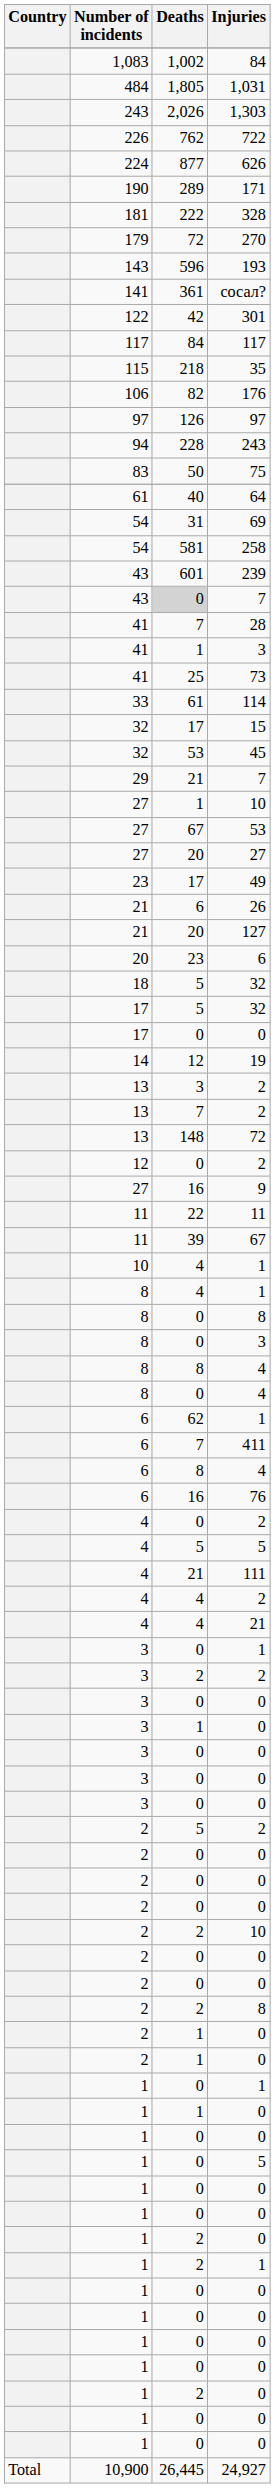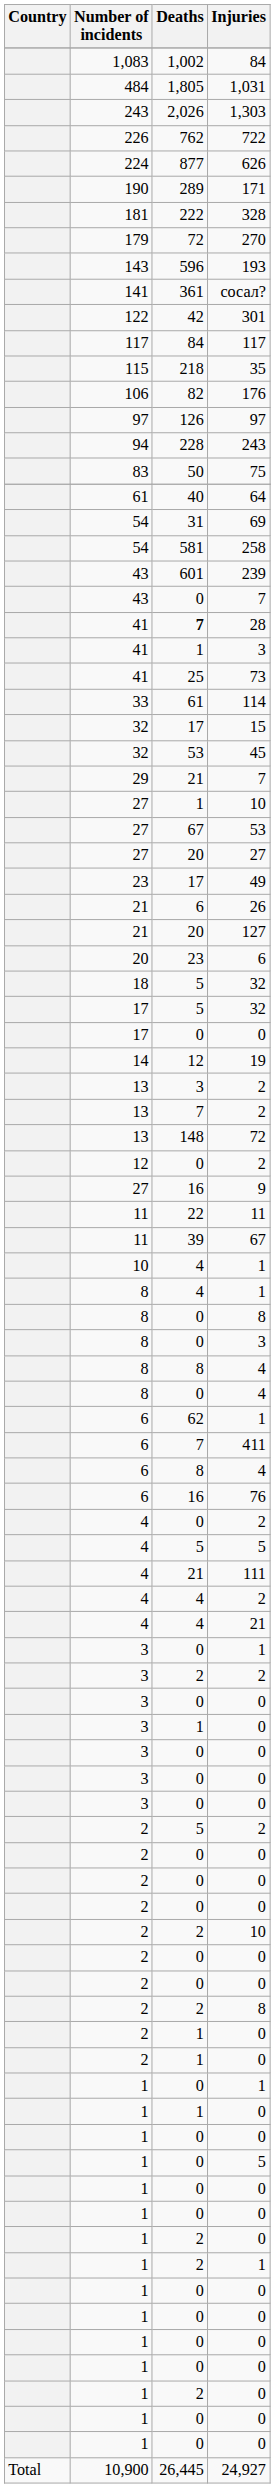(200, 599) lightgrey background -> (200, 599) no background
(200, 624) normal -> (200, 624) bold
